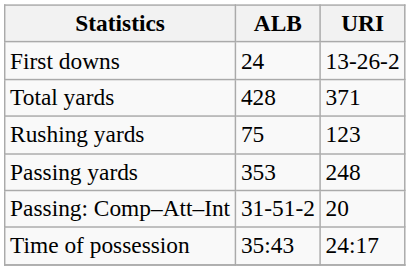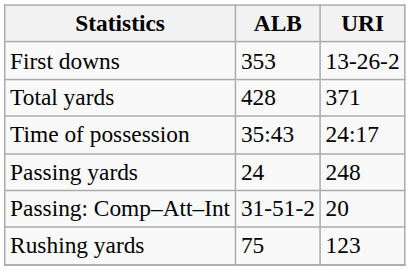(253, 60) 24 -> (258, 60) 353
rows swapped: (77, 134) <-> (100, 245)
(258, 171) 353 -> (253, 171) 24
